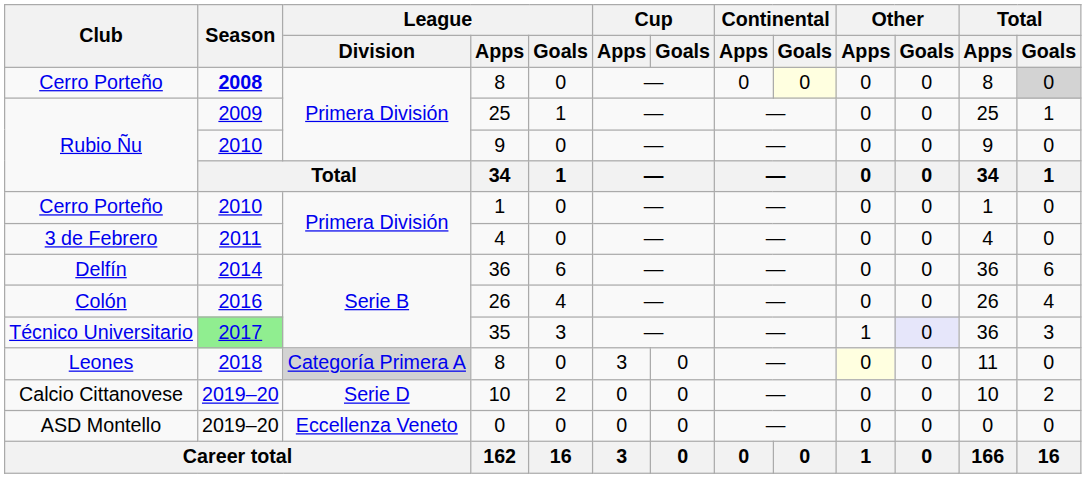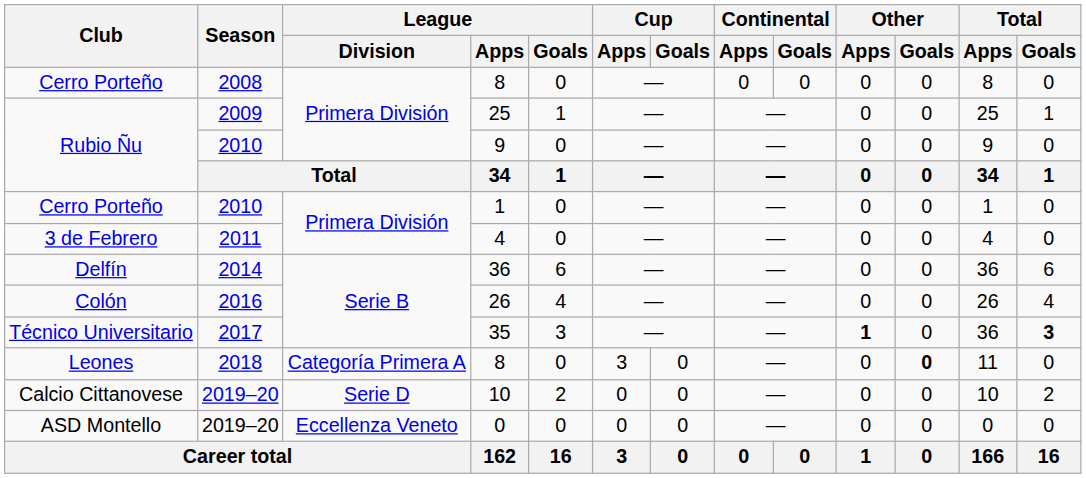(240, 82) bold -> (240, 82) normal
(805, 82) lightyellow background -> (805, 82) no background
(1049, 82) lightgrey background -> (1049, 82) no background
(240, 332) lightgreen background -> (240, 332) no background
(866, 332) normal -> (866, 332) bold
(927, 332) lavender background -> (927, 332) no background
(1049, 332) normal -> (1049, 332) bold
(377, 363) lightgrey background -> (377, 363) no background
(866, 363) lightyellow background -> (866, 363) no background
(927, 363) normal -> (927, 363) bold
